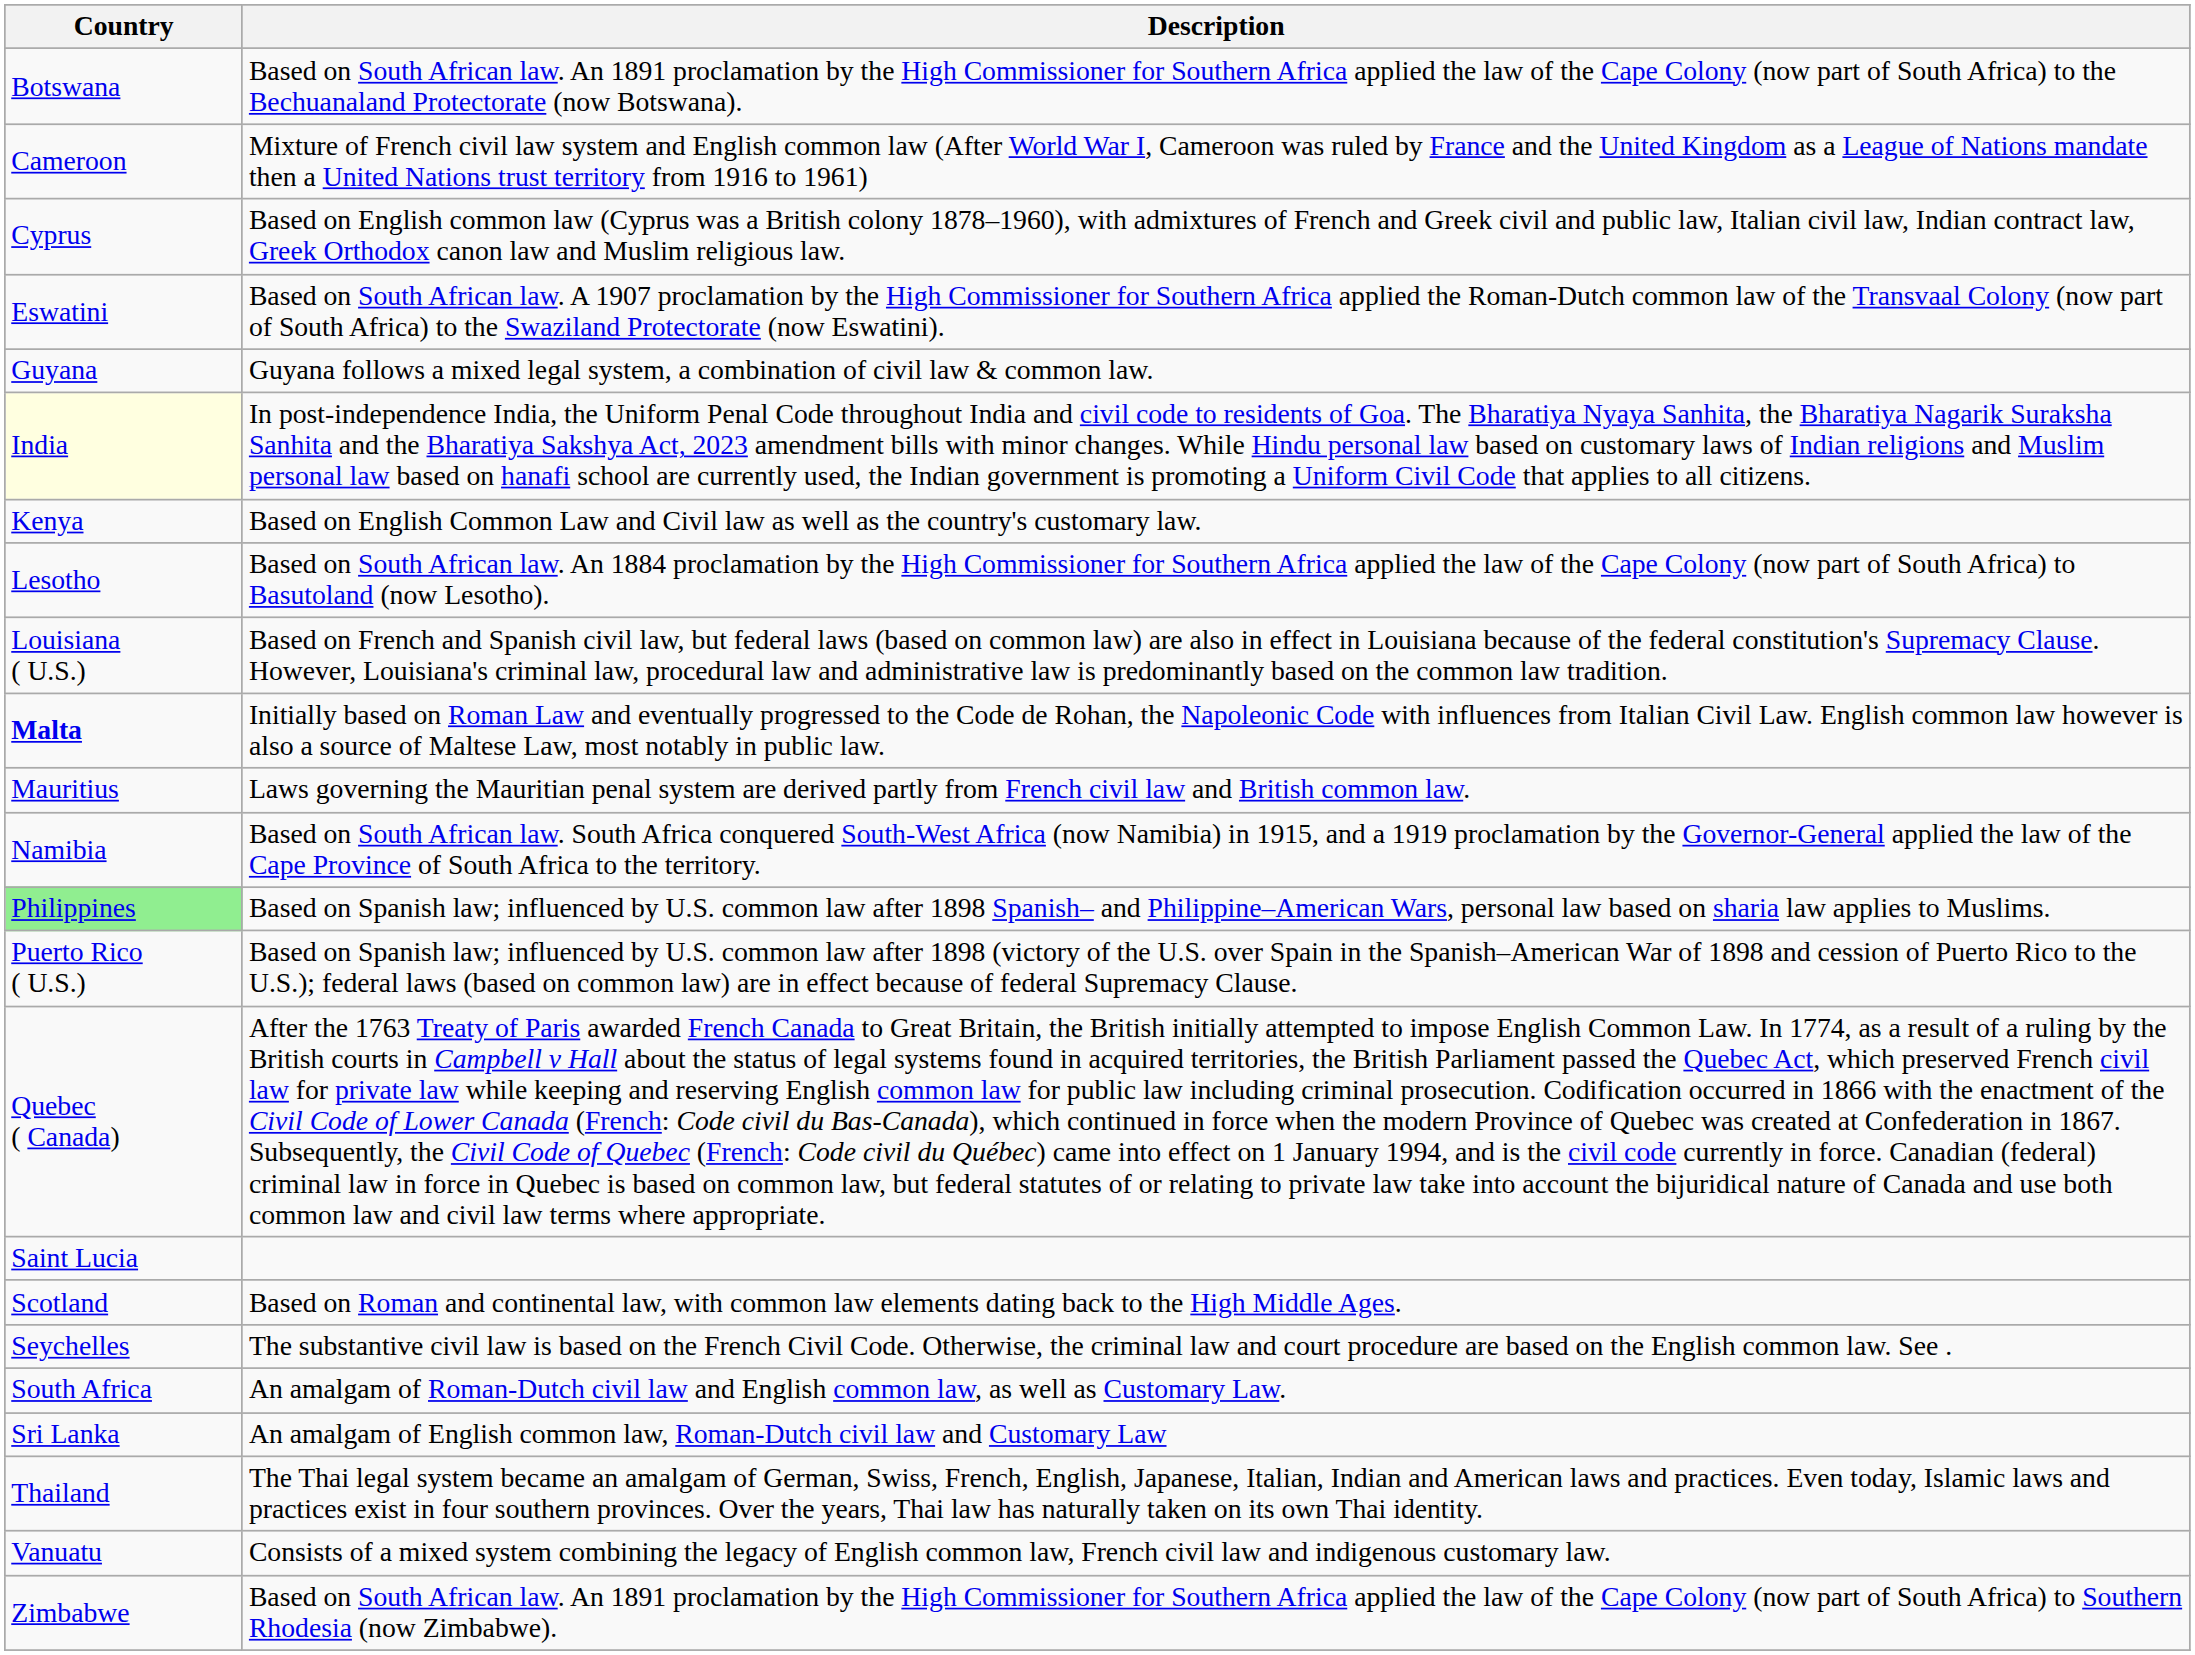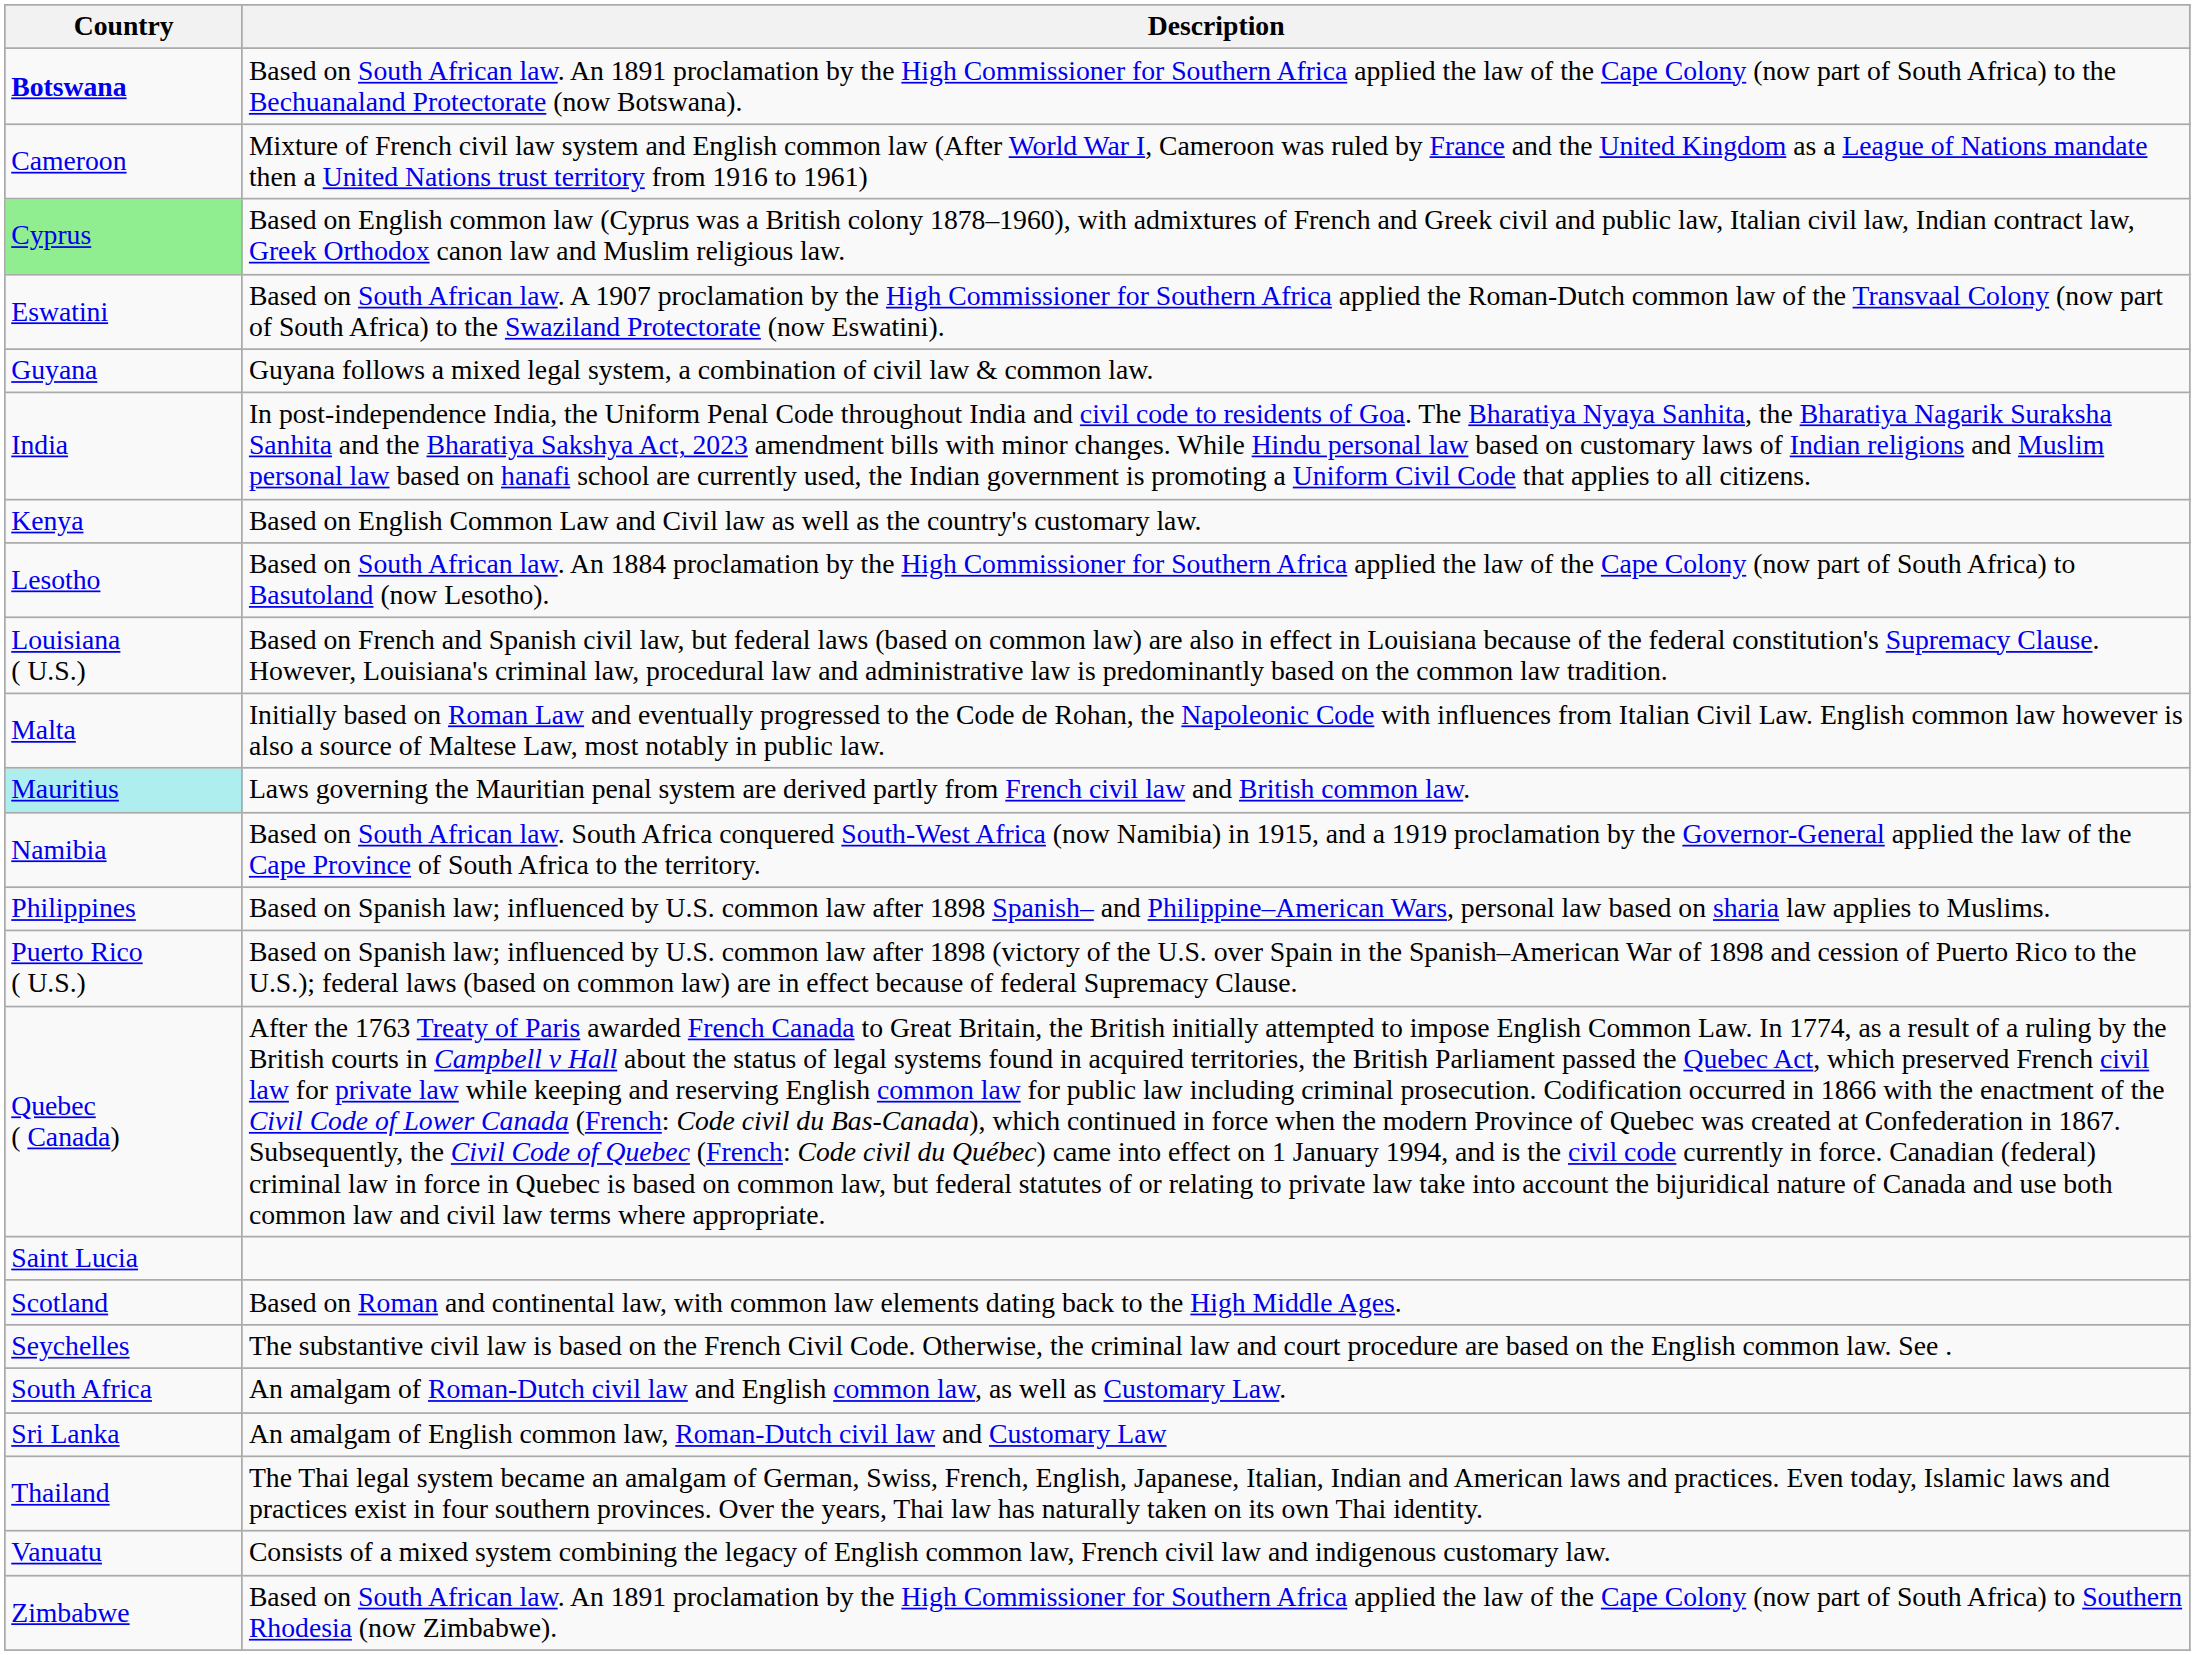(66, 85) normal -> (69, 85) bold
(51, 235) no background -> (51, 235) lightgreen background
(40, 445) lightyellow background -> (40, 445) no background
(47, 730) bold -> (44, 730) normal
(65, 789) no background -> (65, 789) paleturquoise background
(74, 908) lightgreen background -> (74, 908) no background
